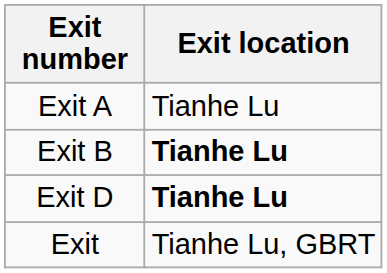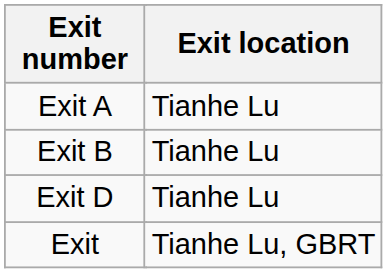(220, 151) bold -> (216, 151) normal
(220, 197) bold -> (216, 197) normal
